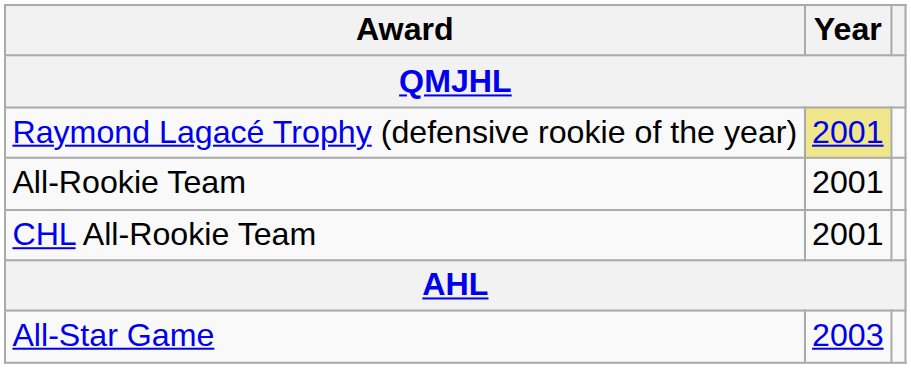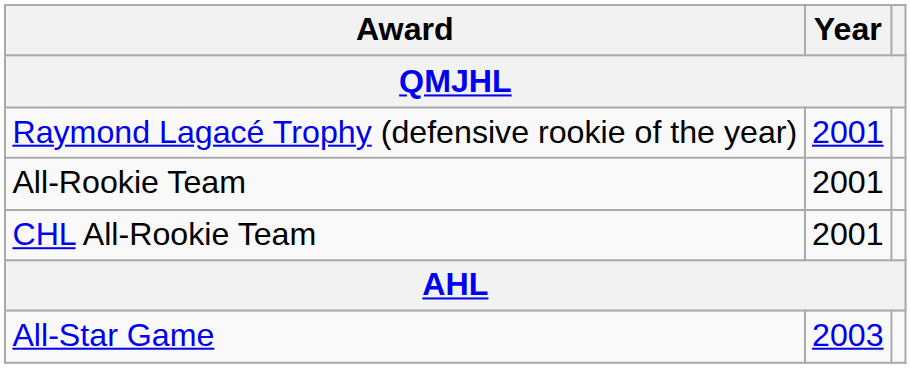(848, 132) khaki background -> (848, 132) no background
